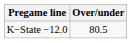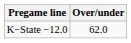(98, 29) 80.5 -> (98, 29) 62.0
